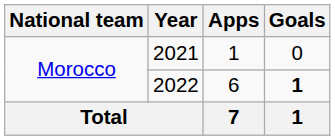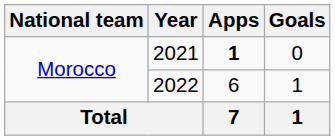(234, 53) normal -> (234, 53) bold
(297, 85) bold -> (297, 85) normal
